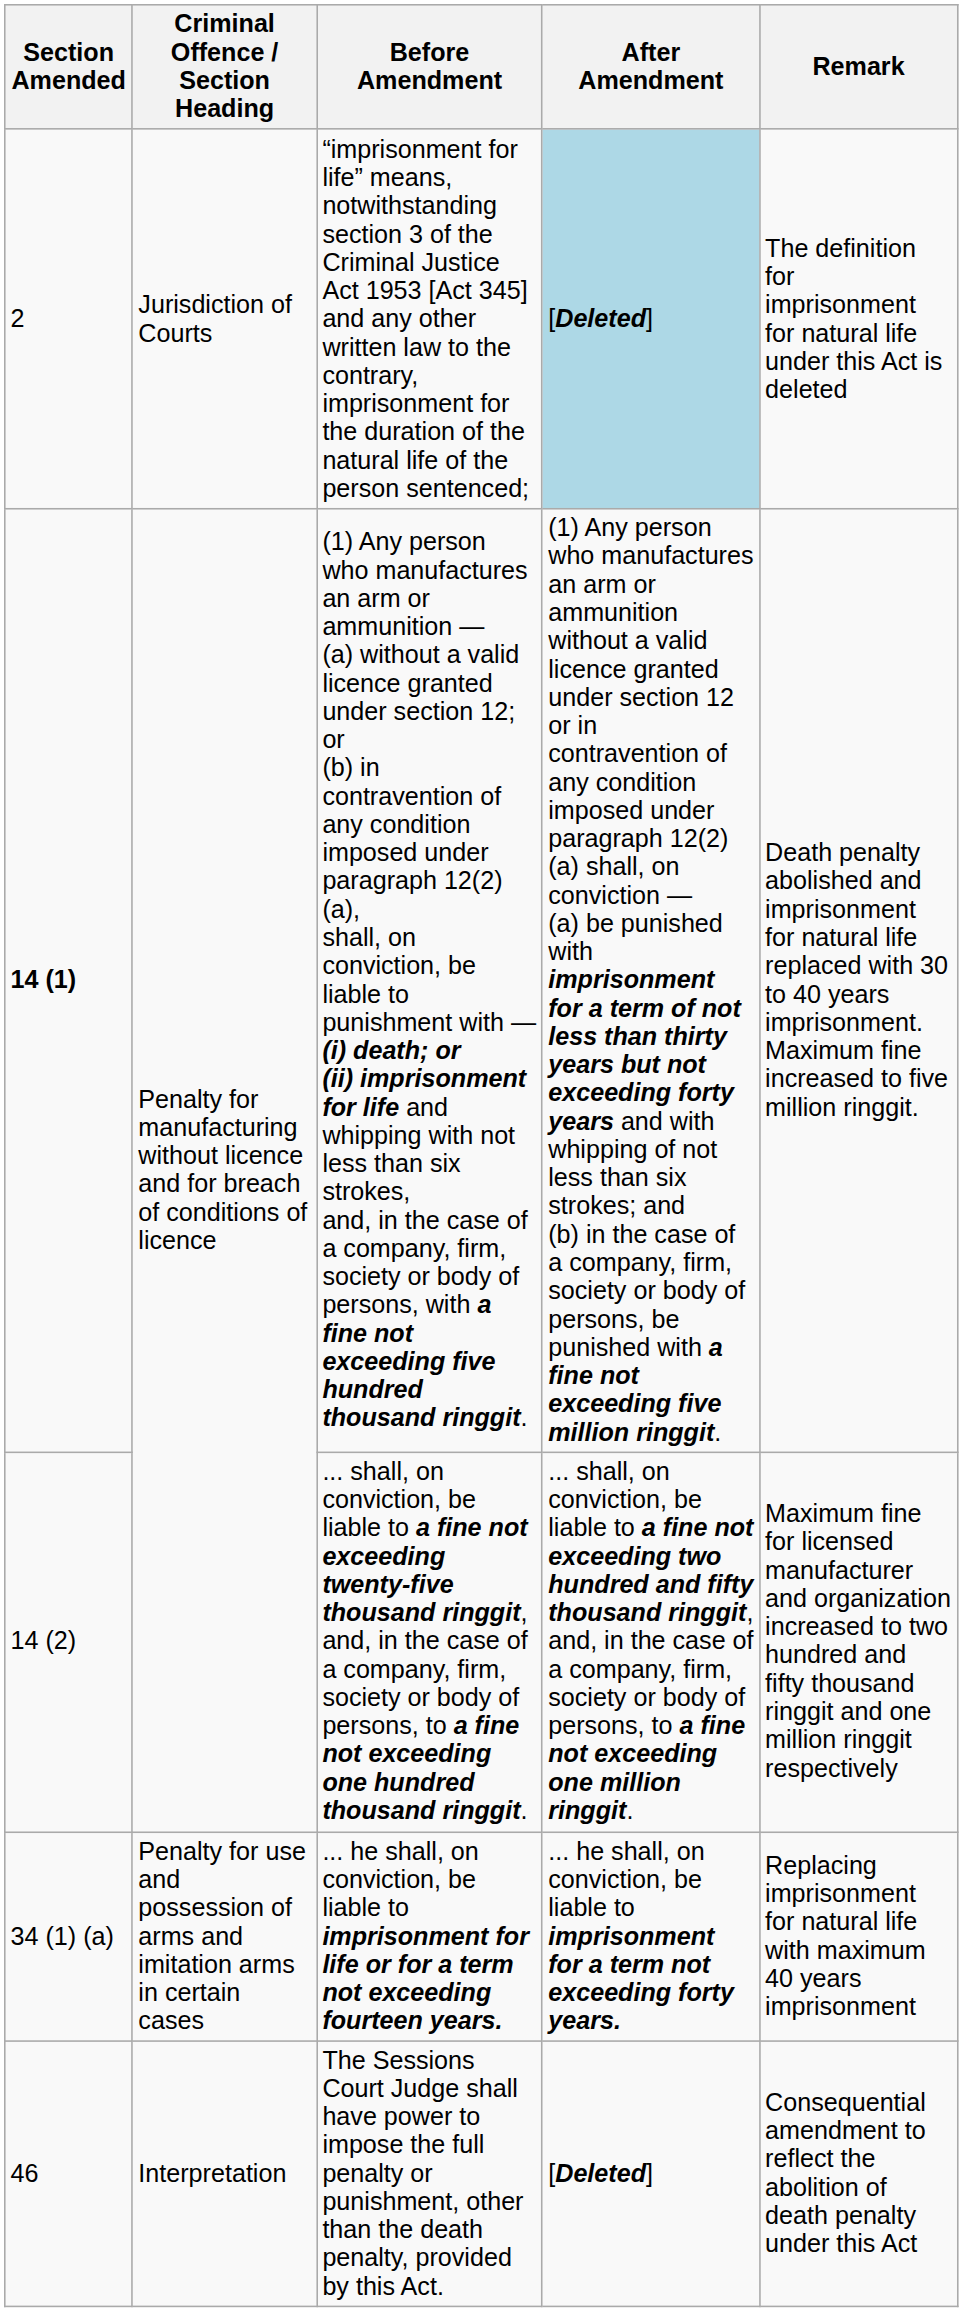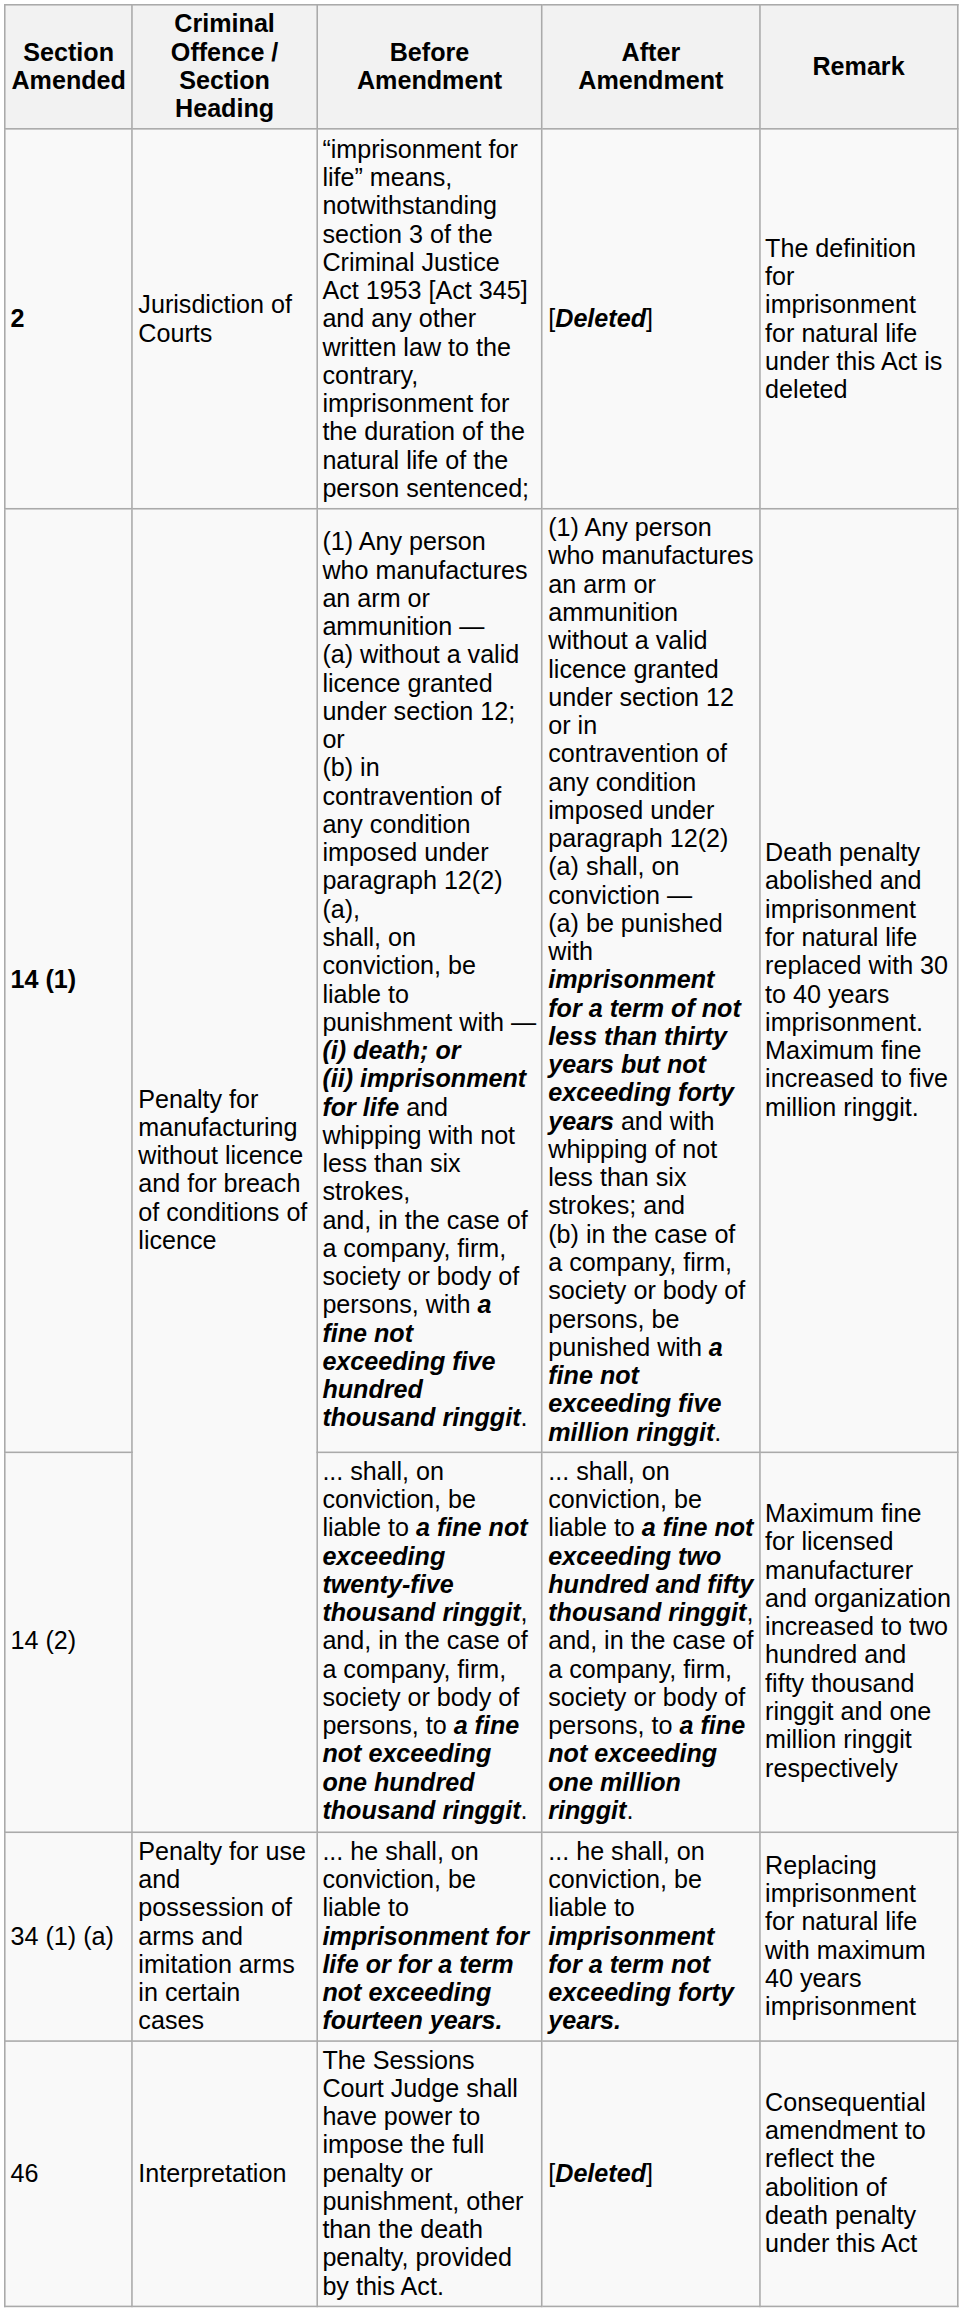(18, 318) normal -> (18, 318) bold
(601, 318) lightblue background -> (601, 318) no background
